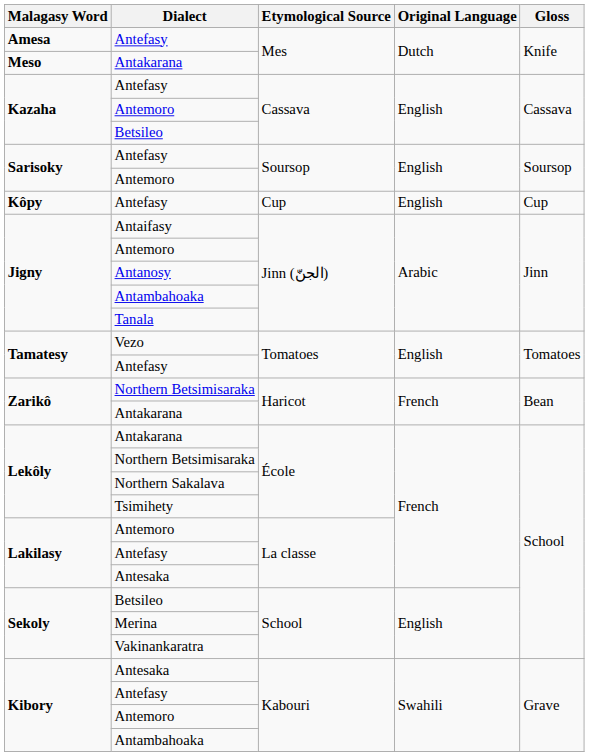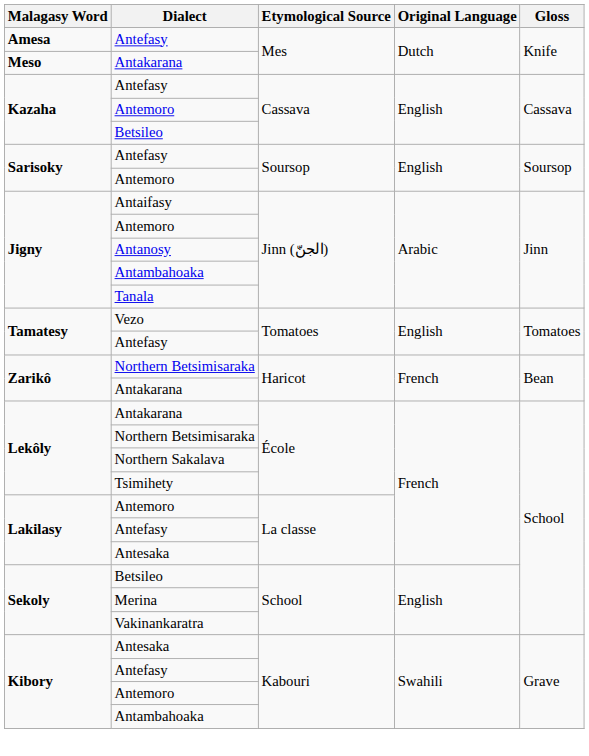- row: (25, 202)
